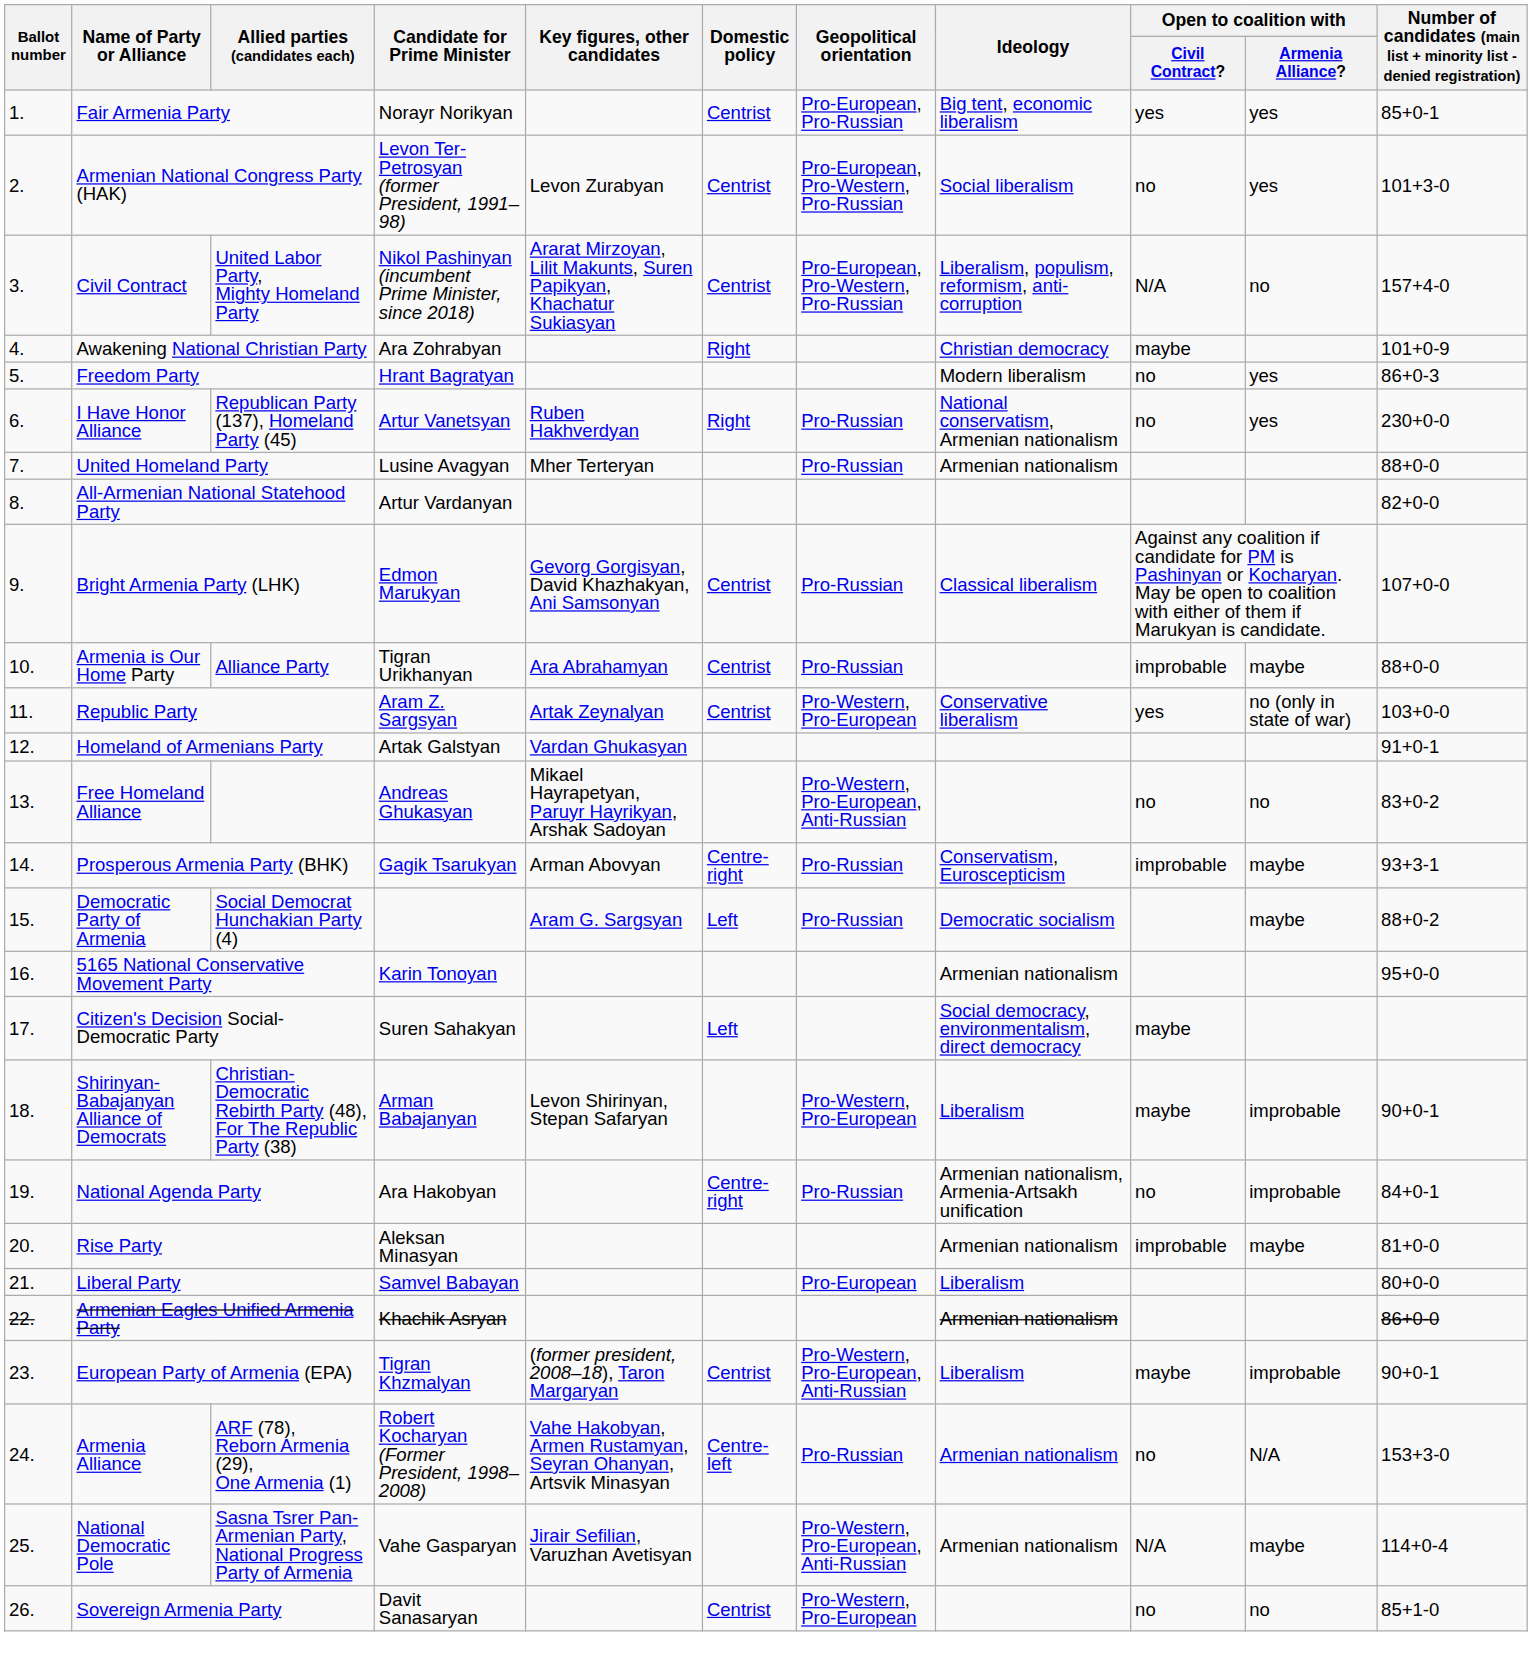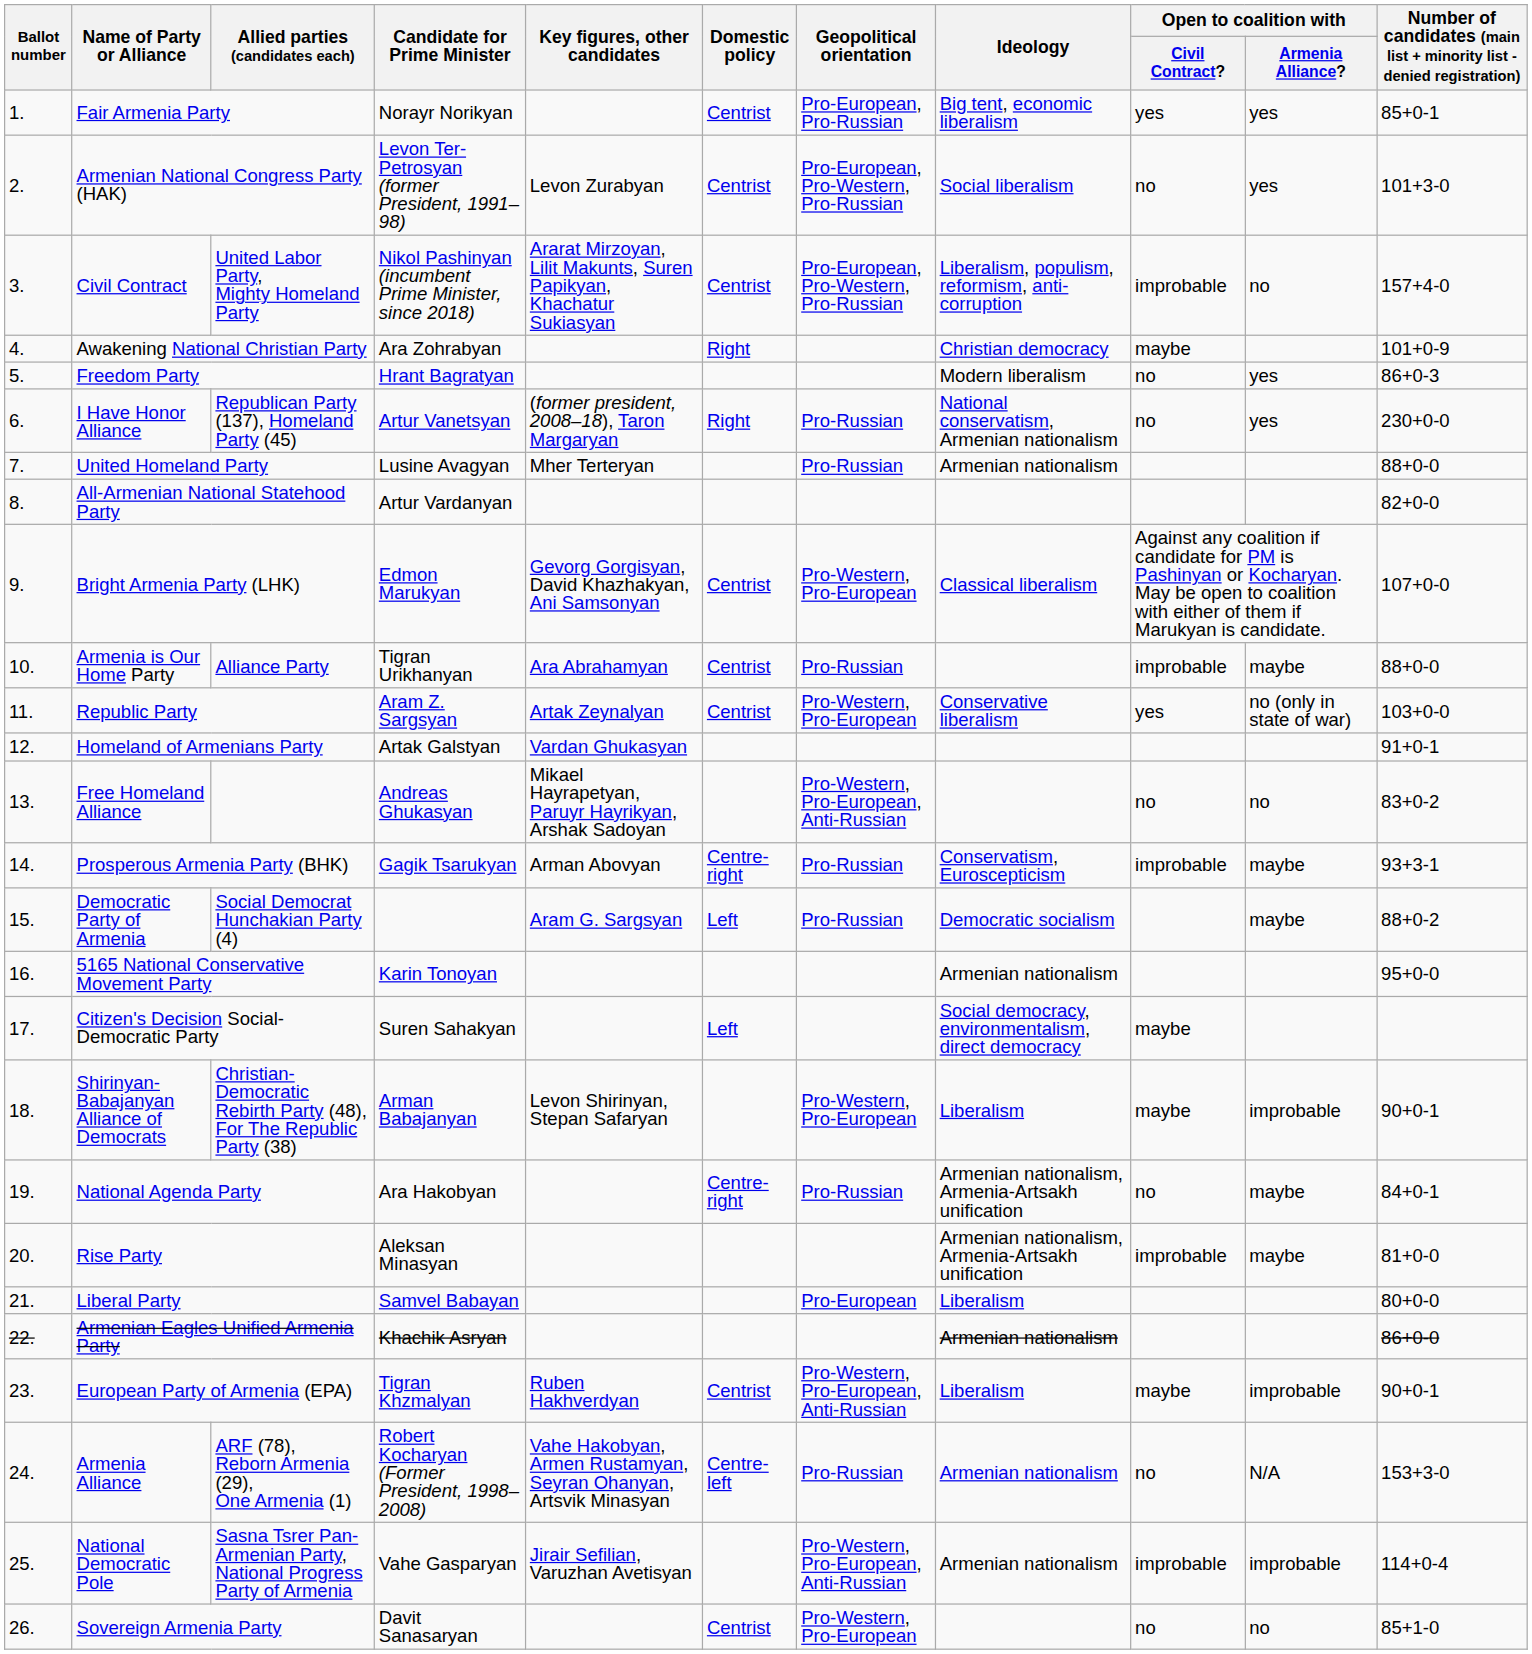(1151, 285) N/A -> (1181, 285) improbable
(584, 421) Ruben Hakhverdyan -> (603, 421) (former president, 2008–18), Taron Margaryan
(852, 584) Pro-Russian -> (859, 584) Pro-Western, Pro-European
(1295, 1192) improbable -> (1277, 1192) maybe
(1029, 1246) Armenian nationalism -> (1031, 1255) Armenian nationalism, Armenia-Artsakh unification
(603, 1373) (former president, 2008–18), Taron Margaryan -> (584, 1391) Ruben Hakhverdyan
(1151, 1545) N/A -> (1181, 1564) improbable
(1277, 1545) maybe -> (1295, 1564) improbable
